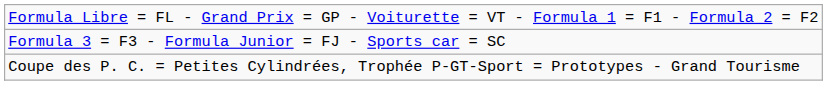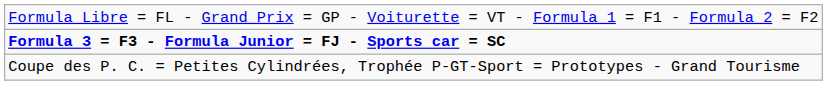(257, 42) normal -> (257, 42) bold
